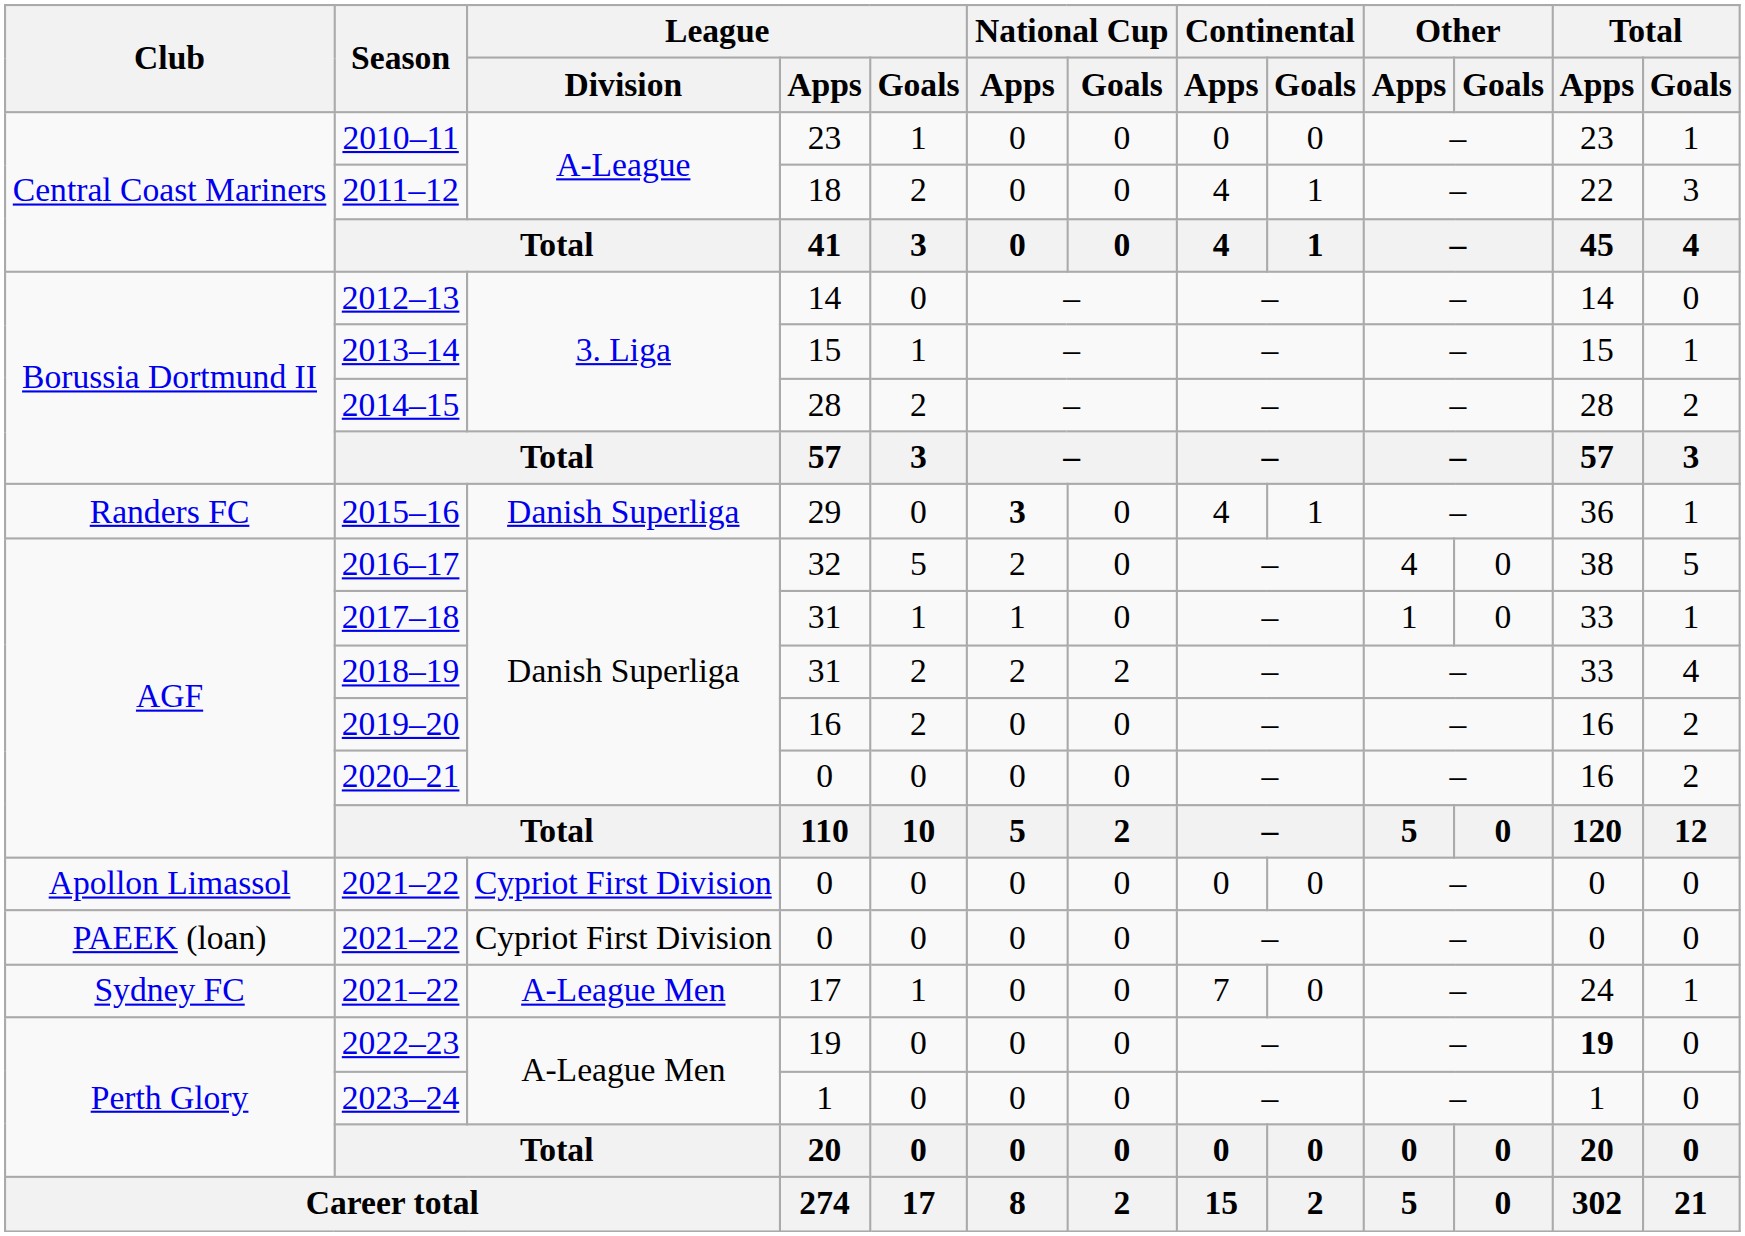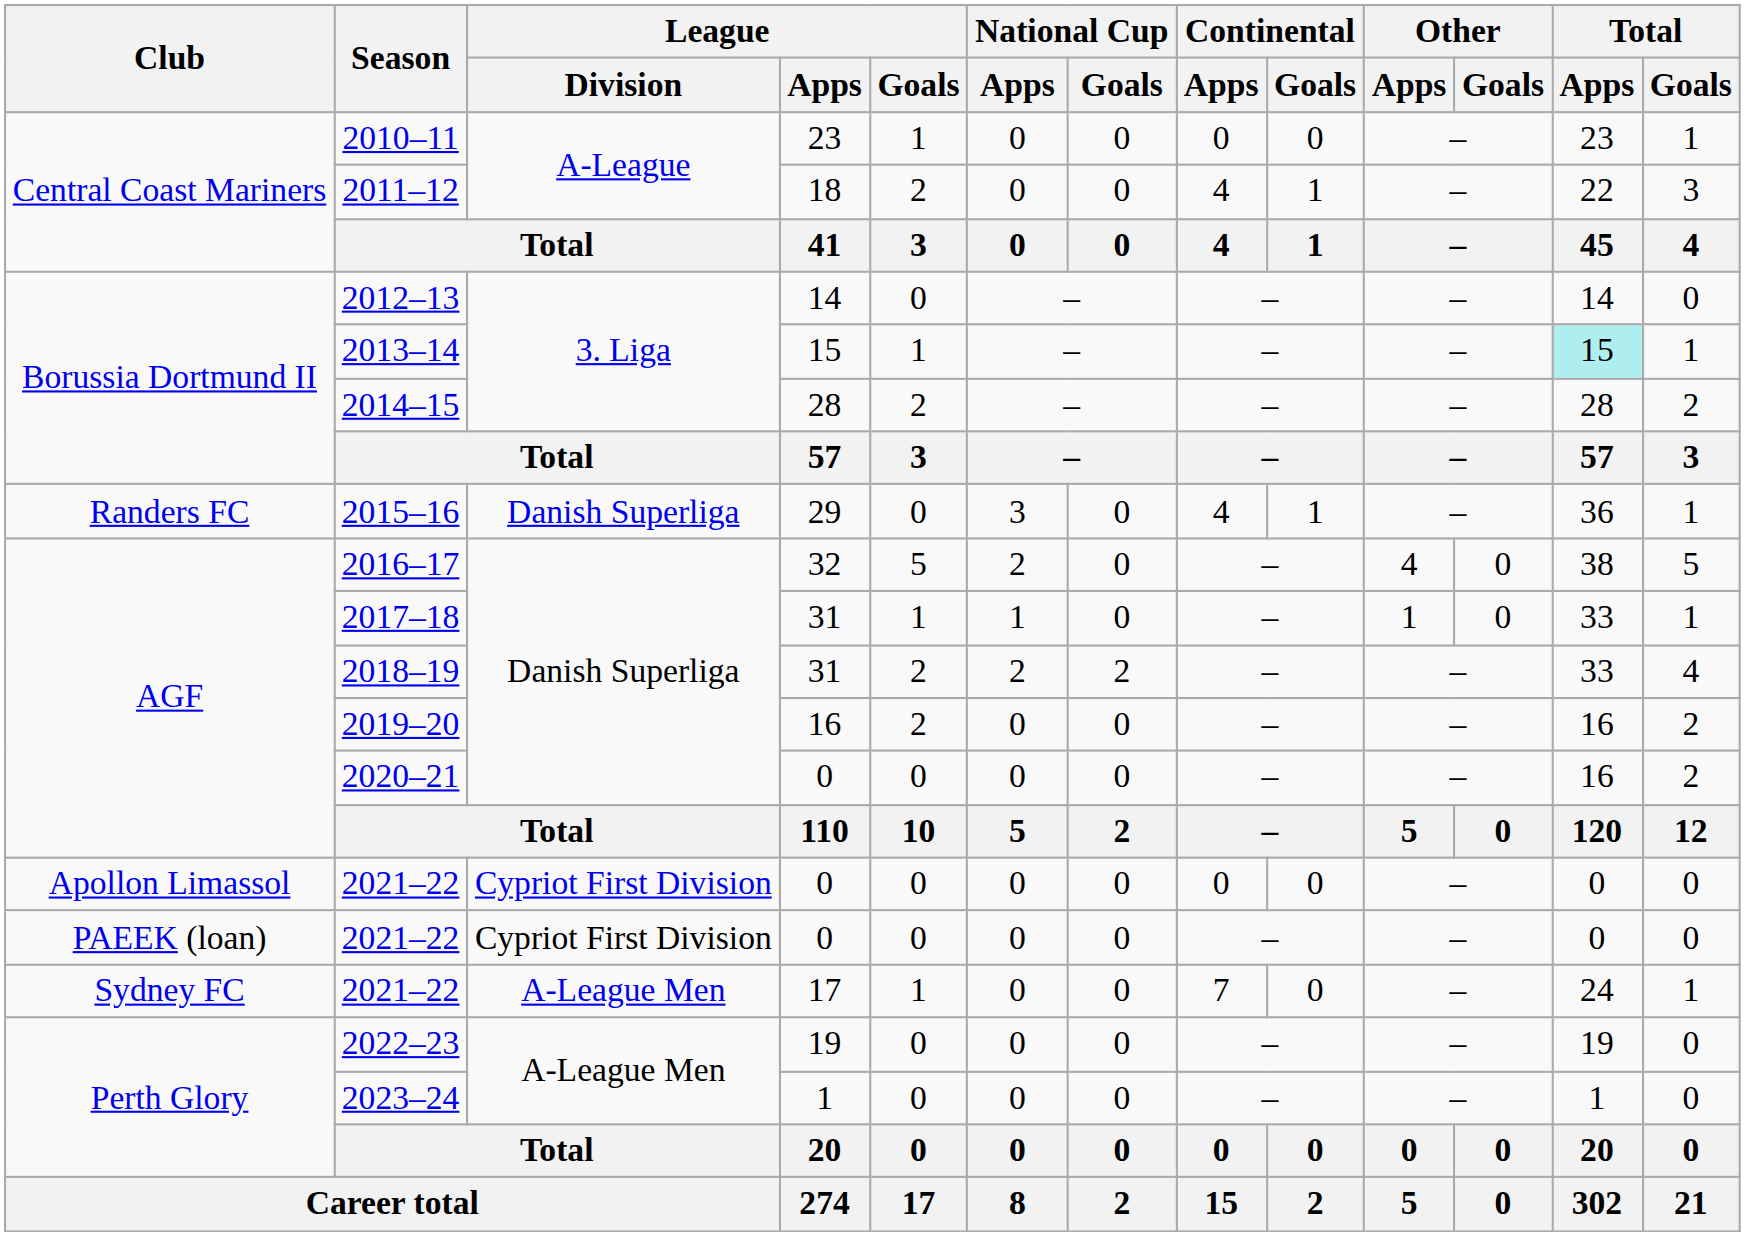(1597, 350) no background -> (1597, 350) paleturquoise background
(1017, 510) bold -> (1017, 510) normal
(1597, 1043) bold -> (1597, 1043) normal
